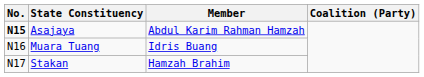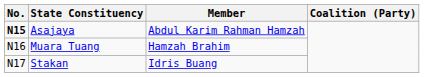(183, 47) Idris Buang -> (189, 47) Hamzah Brahim
(189, 64) Hamzah Brahim -> (183, 64) Idris Buang
